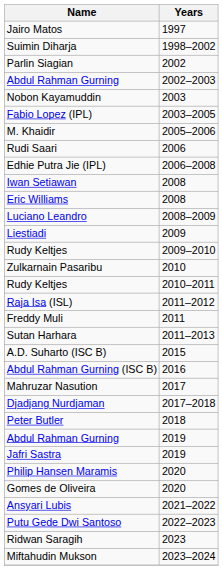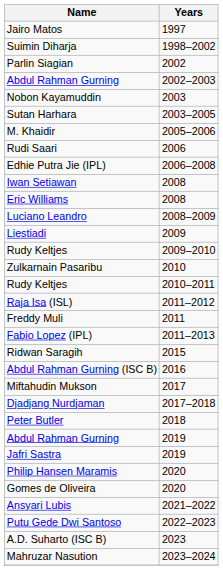(49, 115) Fabio Lopez (IPL) -> (42, 115) Sutan Harhara
(42, 336) Sutan Harhara -> (49, 336) Fabio Lopez (IPL)
(57, 353) A.D. Suharto (ISC B) -> (45, 353) Ridwan Saragih
(52, 387) Mahruzar Nasution -> (52, 387) Miftahudin Mukson
(45, 540) Ridwan Saragih -> (57, 540) A.D. Suharto (ISC B)
(52, 557) Miftahudin Mukson -> (52, 557) Mahruzar Nasution
